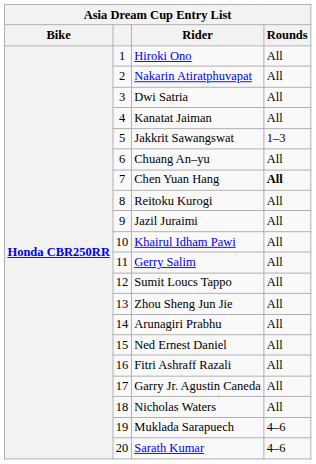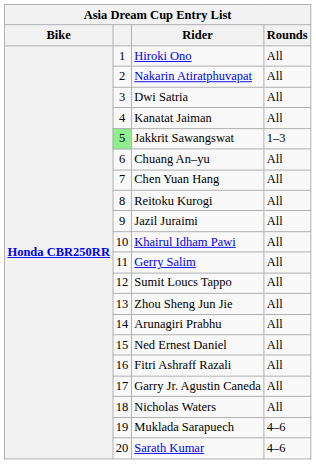(122, 138) no background -> (122, 138) lightgreen background
(275, 179) bold -> (275, 179) normal
